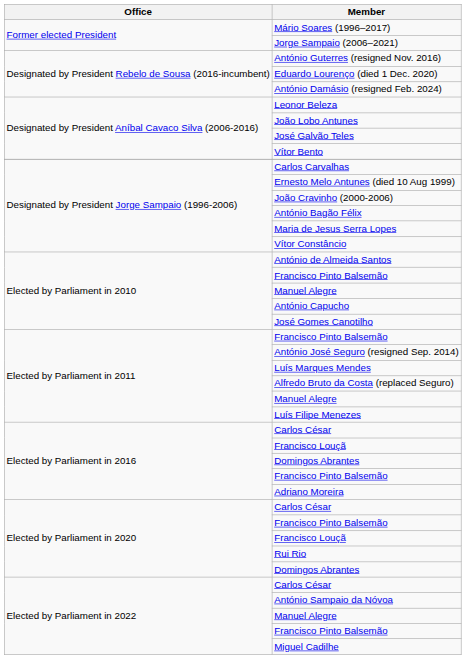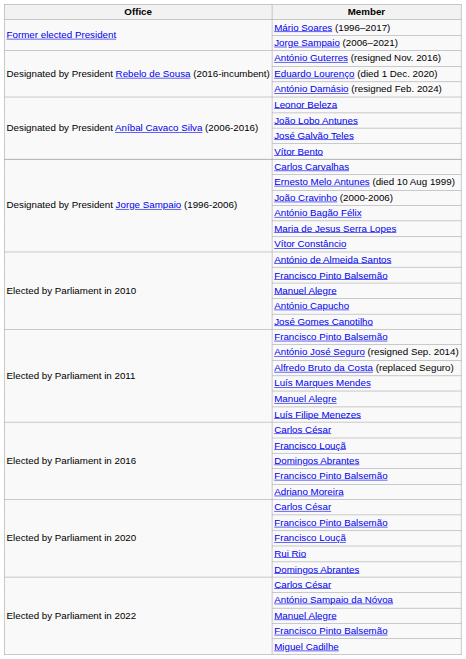(322, 368) Luís Marques Mendes -> (364, 368) Alfredo Bruto da Costa (replaced Seguro)
(364, 383) Alfredo Bruto da Costa (replaced Seguro) -> (322, 383) Luís Marques Mendes
